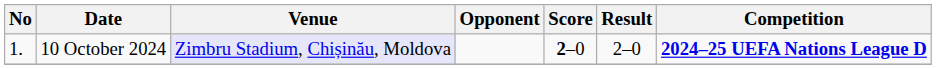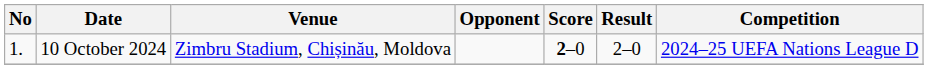(313, 49) lavender background -> (313, 49) no background
(794, 49) bold -> (790, 49) normal
